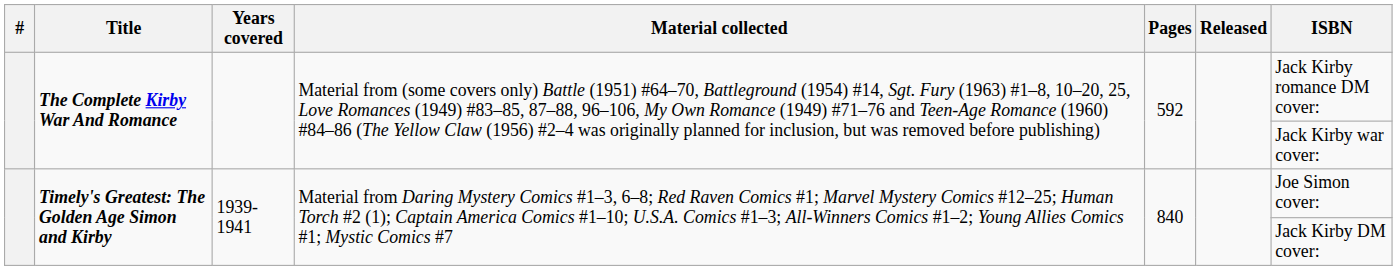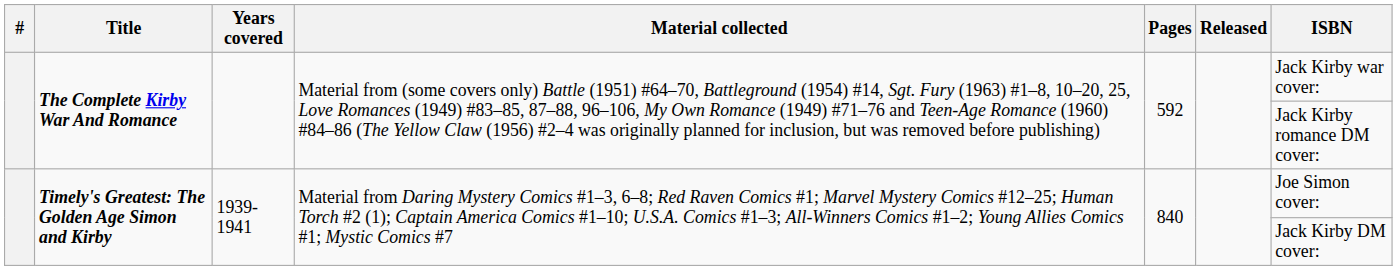(1322, 86) Jack Kirby romance DM cover: -> (1329, 76) Jack Kirby war cover:
(1329, 144) Jack Kirby war cover: -> (1322, 134) Jack Kirby romance DM cover:
